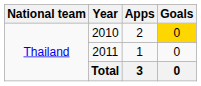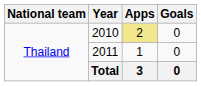(140, 33) no background -> (140, 33) khaki background
(177, 33) gold background -> (177, 33) no background
